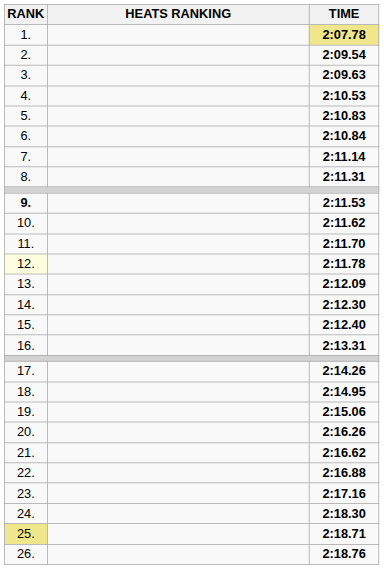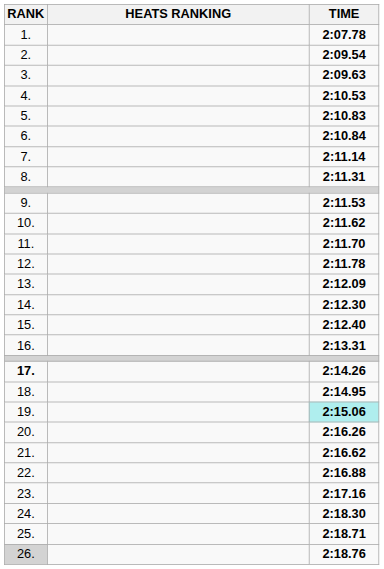(344, 34) khaki background -> (344, 34) no background
(26, 203) bold -> (26, 203) normal
(26, 264) lightyellow background -> (26, 264) no background
(26, 371) normal -> (26, 371) bold
(344, 412) no background -> (344, 412) paleturquoise background
(26, 533) khaki background -> (26, 533) no background
(26, 554) no background -> (26, 554) lightgrey background
